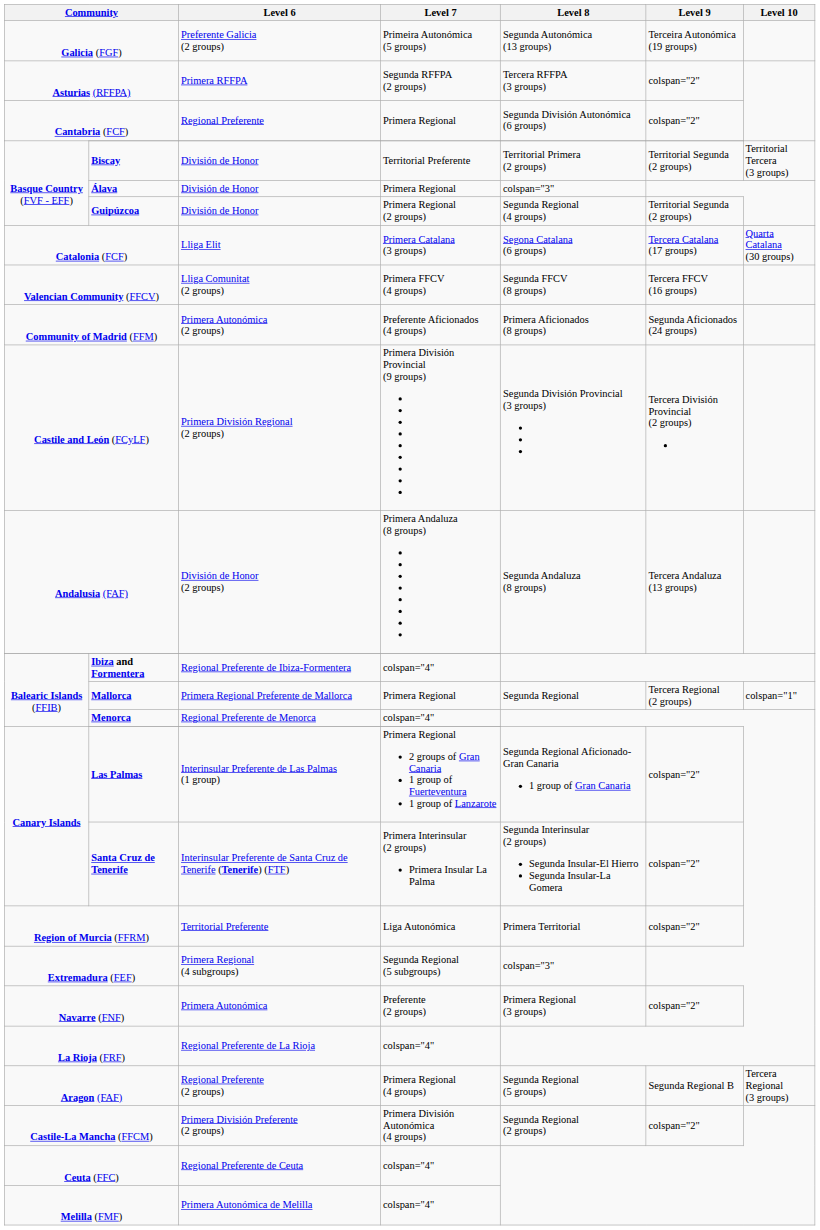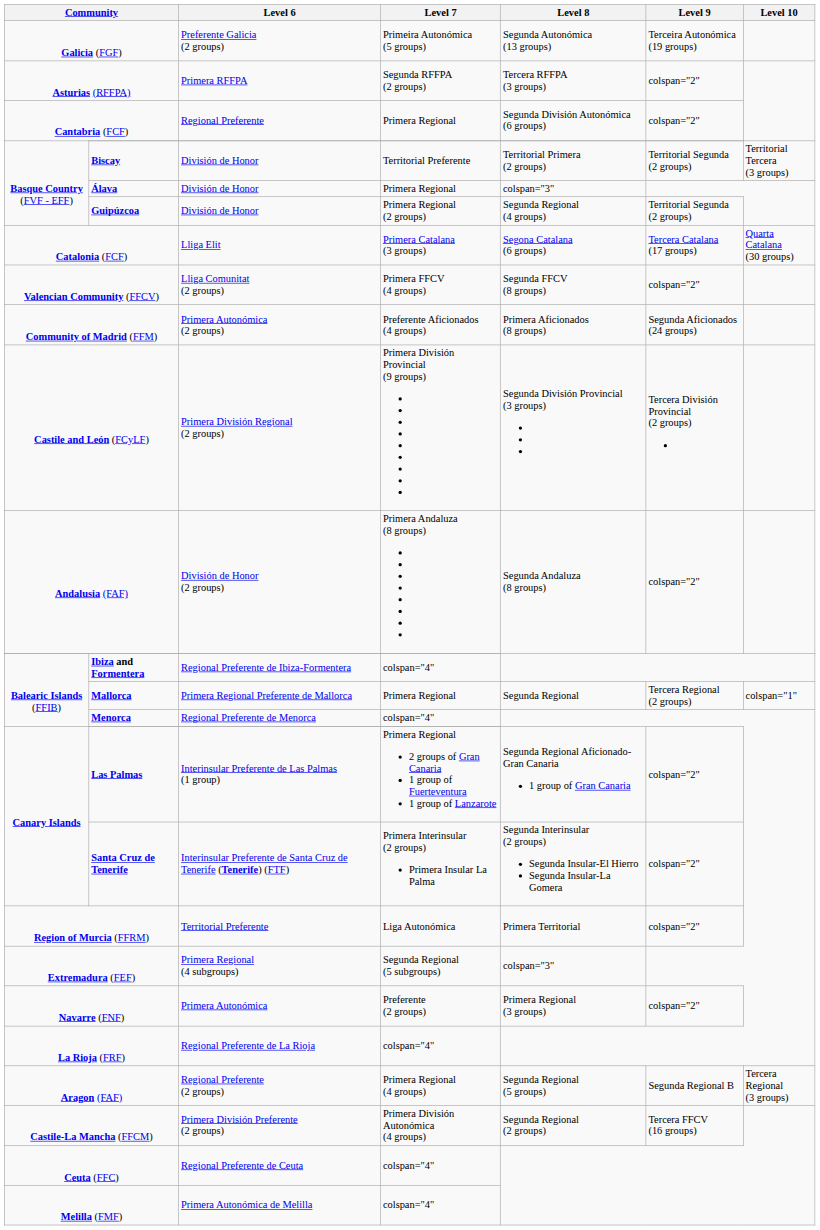(678, 285) Tercera FFCV (16 groups) -> (674, 285) colspan="2"
(685, 582) Tercera Andaluza (13 groups) -> (674, 582) colspan="2"
(674, 1125) colspan="2" -> (678, 1125) Tercera FFCV (16 groups)
